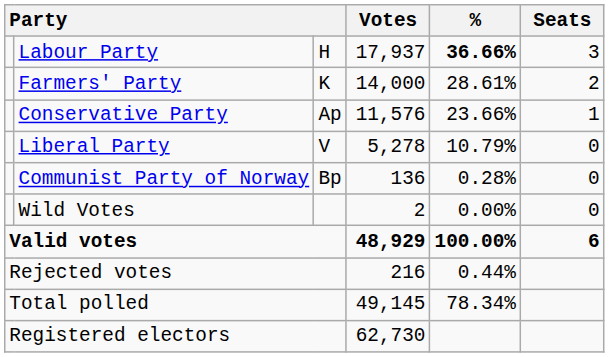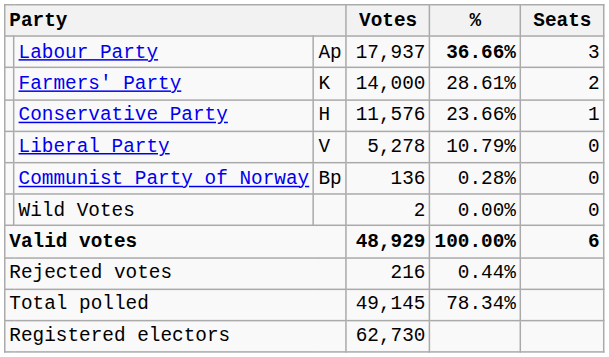(324, 52) H -> (330, 52) Ap
(330, 115) Ap -> (324, 115) H
